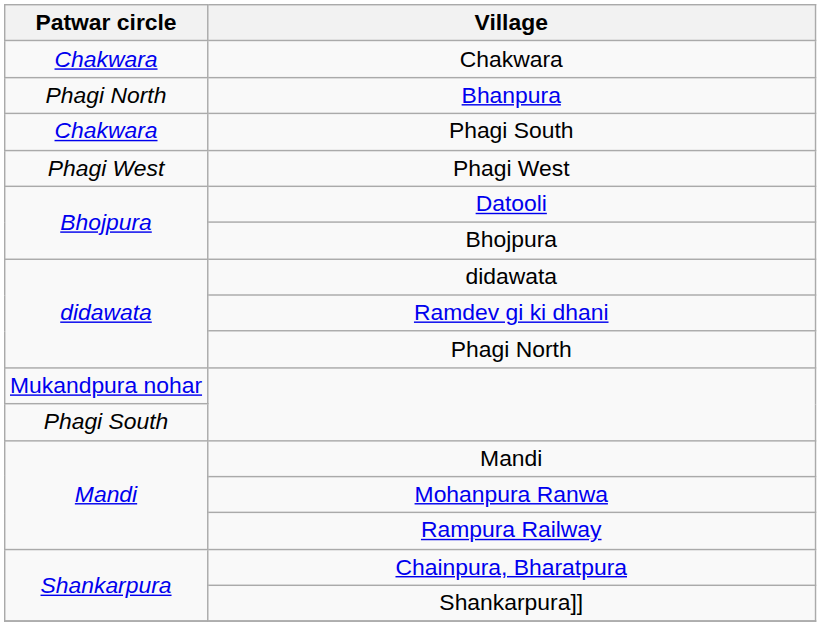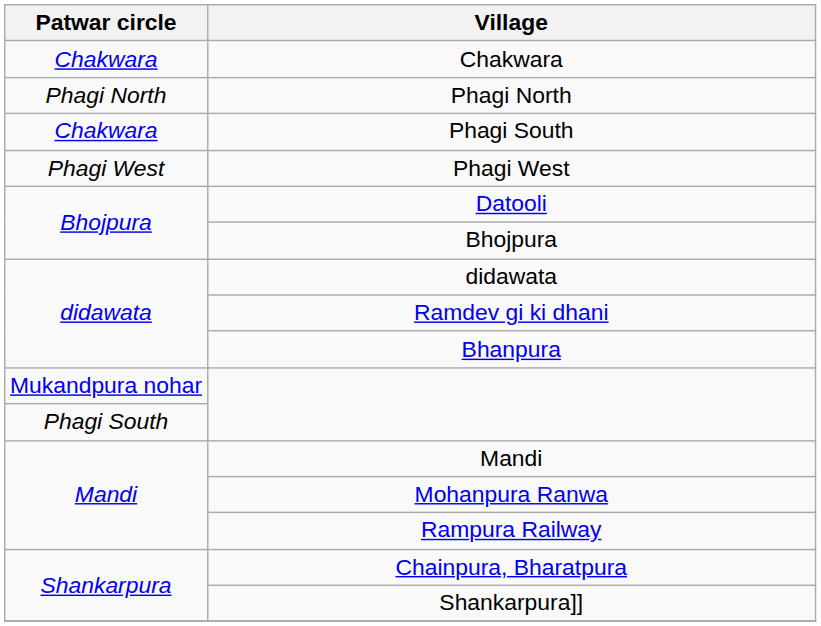(511, 95) Bhanpura -> (511, 95) Phagi North
(511, 349) Phagi North -> (511, 349) Bhanpura
